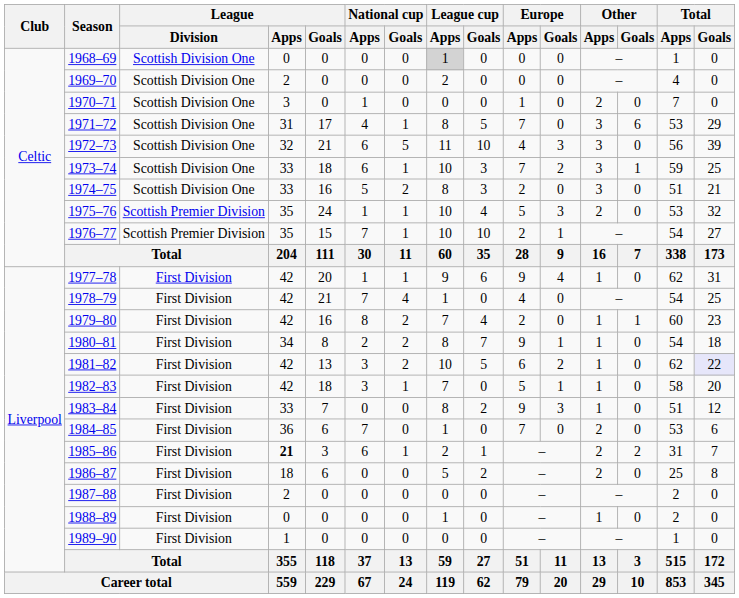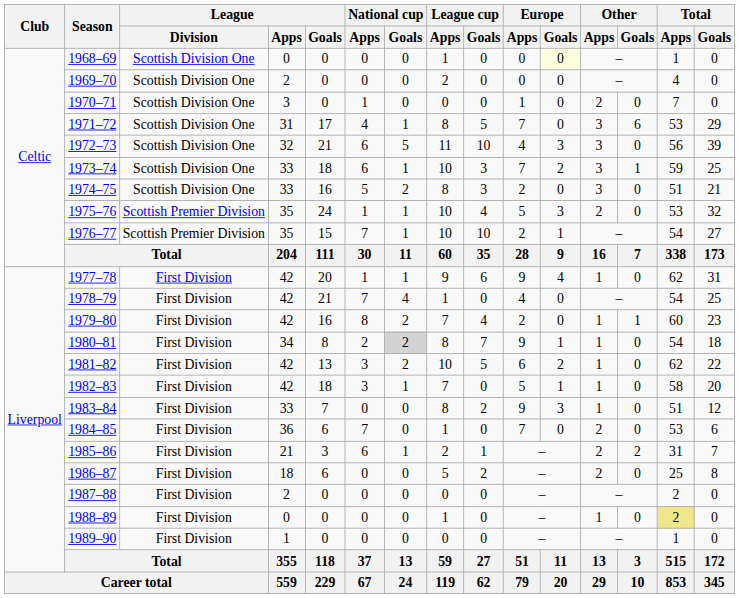(445, 59) lightgrey background -> (445, 59) no background
(561, 59) no background -> (561, 59) lightyellow background
(405, 342) no background -> (405, 342) lightgrey background
(714, 364) lavender background -> (714, 364) no background
(287, 451) bold -> (287, 451) normal
(676, 517) no background -> (676, 517) khaki background
